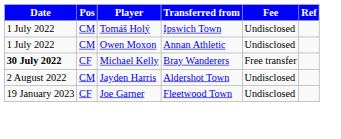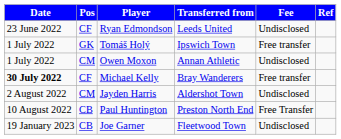+ row: (136, 28)
(87, 28) CM -> (86, 45) GK
(270, 28) Undisclosed -> (284, 45) Free transfer
+ row: (133, 110)
(85, 93) CF -> (86, 126) CB
